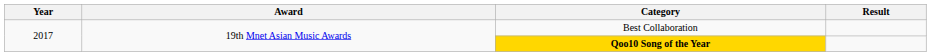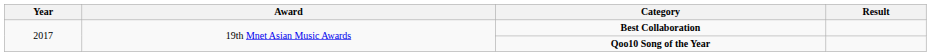(660, 28) normal -> (660, 28) bold
(660, 43) gold background -> (660, 43) no background
